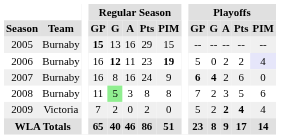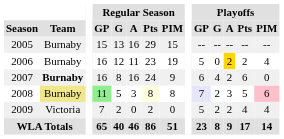(98, 44) bold -> (102, 44) normal
(115, 61) bold -> (119, 61) normal
(169, 61) bold -> (172, 61) normal
(226, 61) no background -> (230, 61) gold background
(263, 61) lavender background -> (267, 61) no background
(61, 77) normal -> (63, 77) bold
(198, 77) bold -> (201, 77) normal
(214, 77) bold -> (217, 77) normal
(61, 93) no background -> (63, 93) khaki background
(98, 93) no background -> (102, 93) lightgreen background
(115, 93) lightgreen background -> (119, 93) no background
(147, 93) no background -> (151, 93) lightyellow background
(198, 93) no background -> (201, 93) lavender background
(263, 93) no background -> (267, 93) pink background
(226, 110) bold -> (230, 110) normal
(241, 110) bold -> (245, 110) normal
